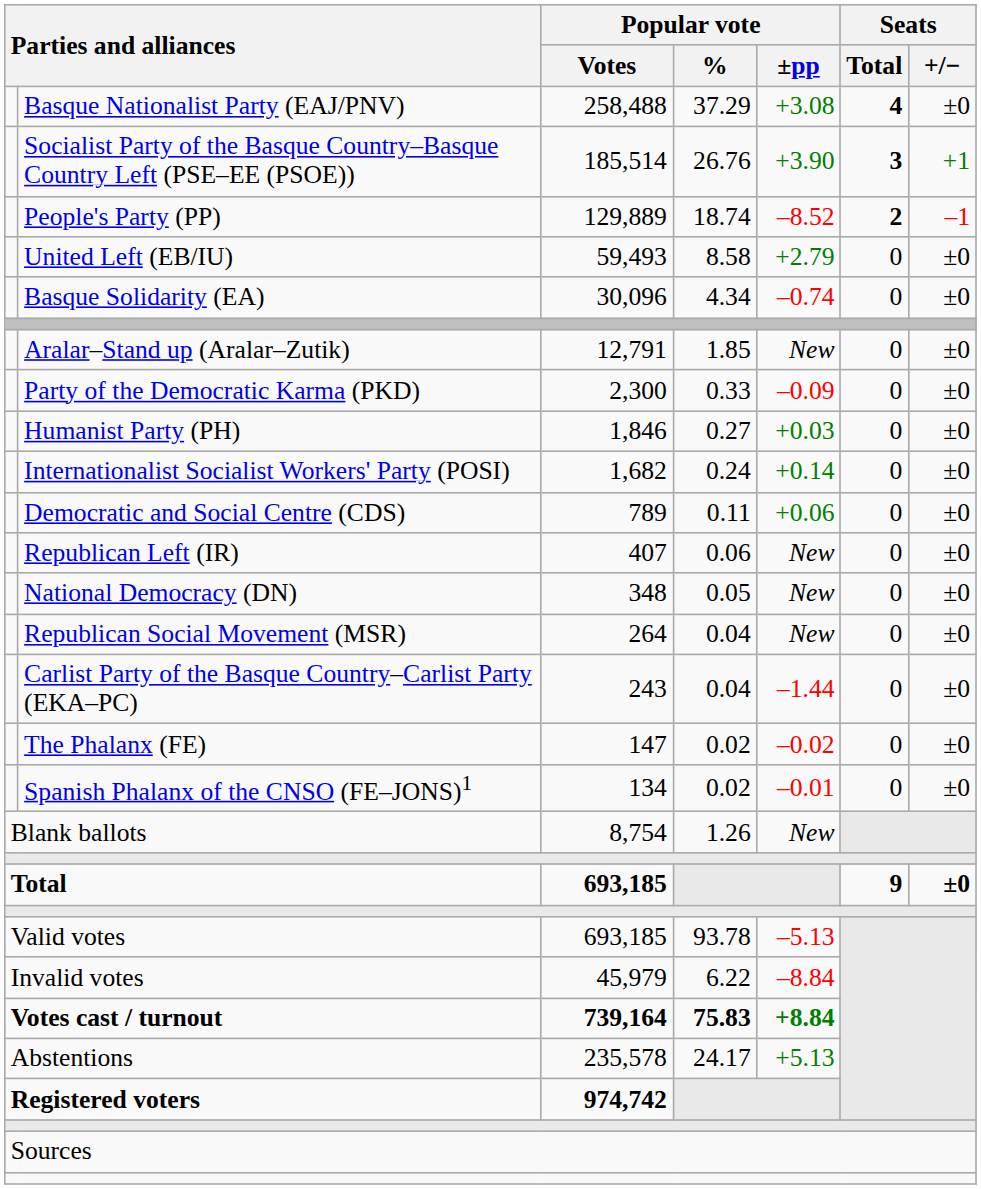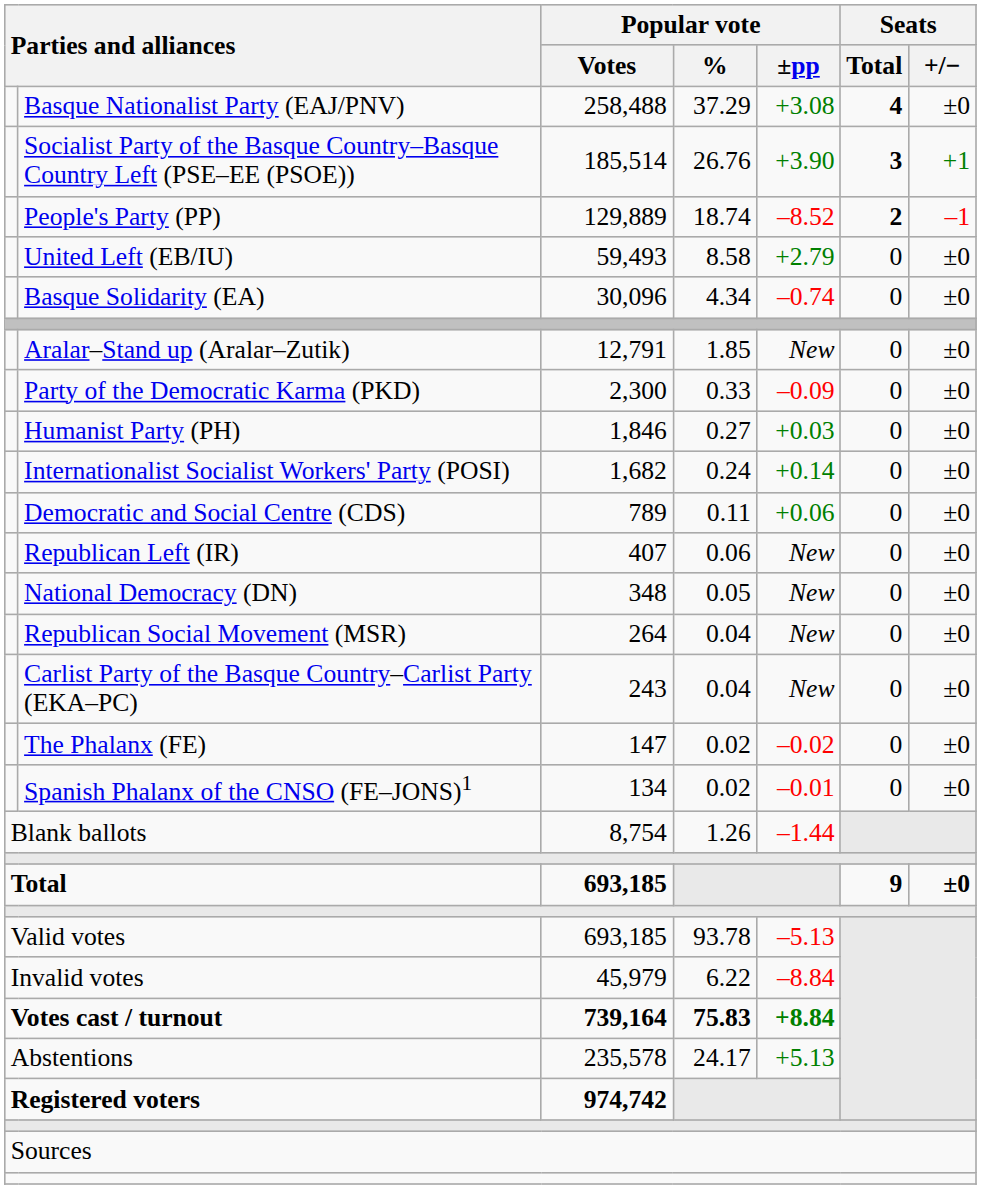(806, 688) –1.44 -> (812, 688) New
(812, 831) New -> (806, 831) –1.44
